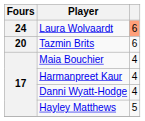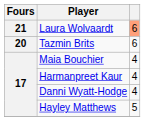(21, 28) 24 -> (21, 28) 21
